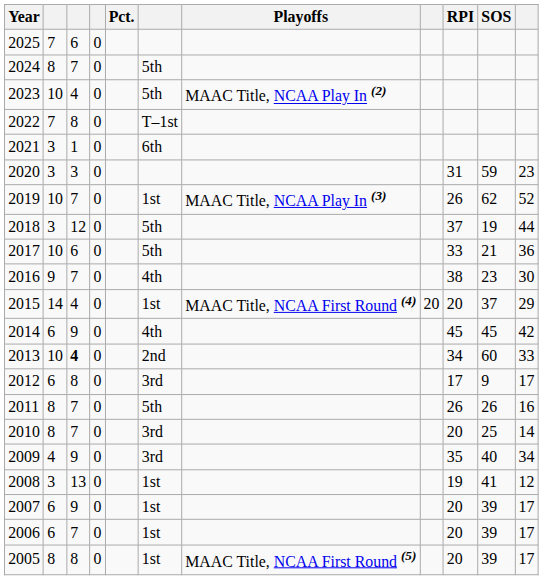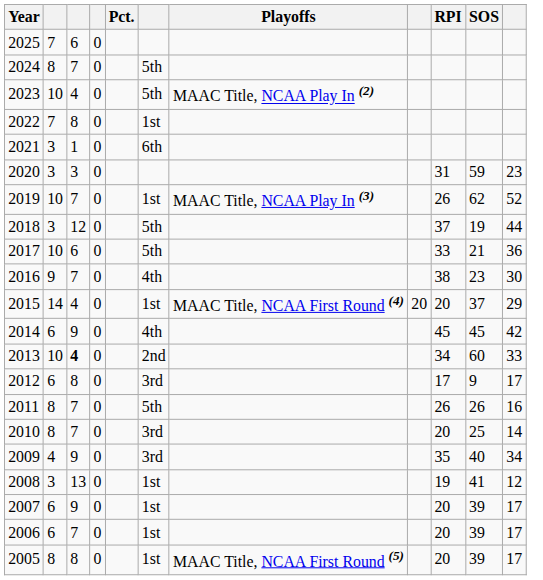(160, 121) T–1st -> (151, 121) 1st
